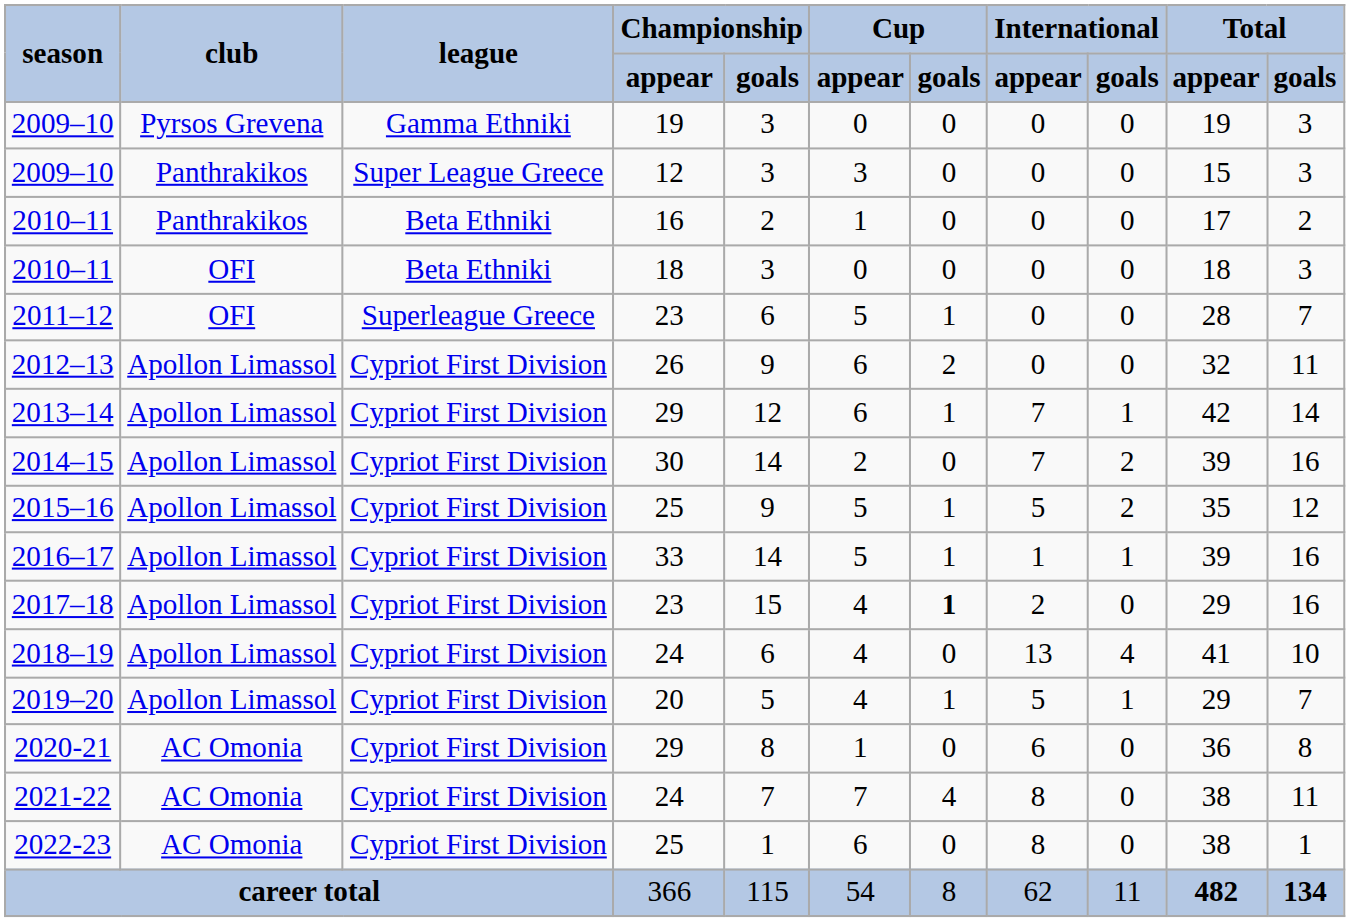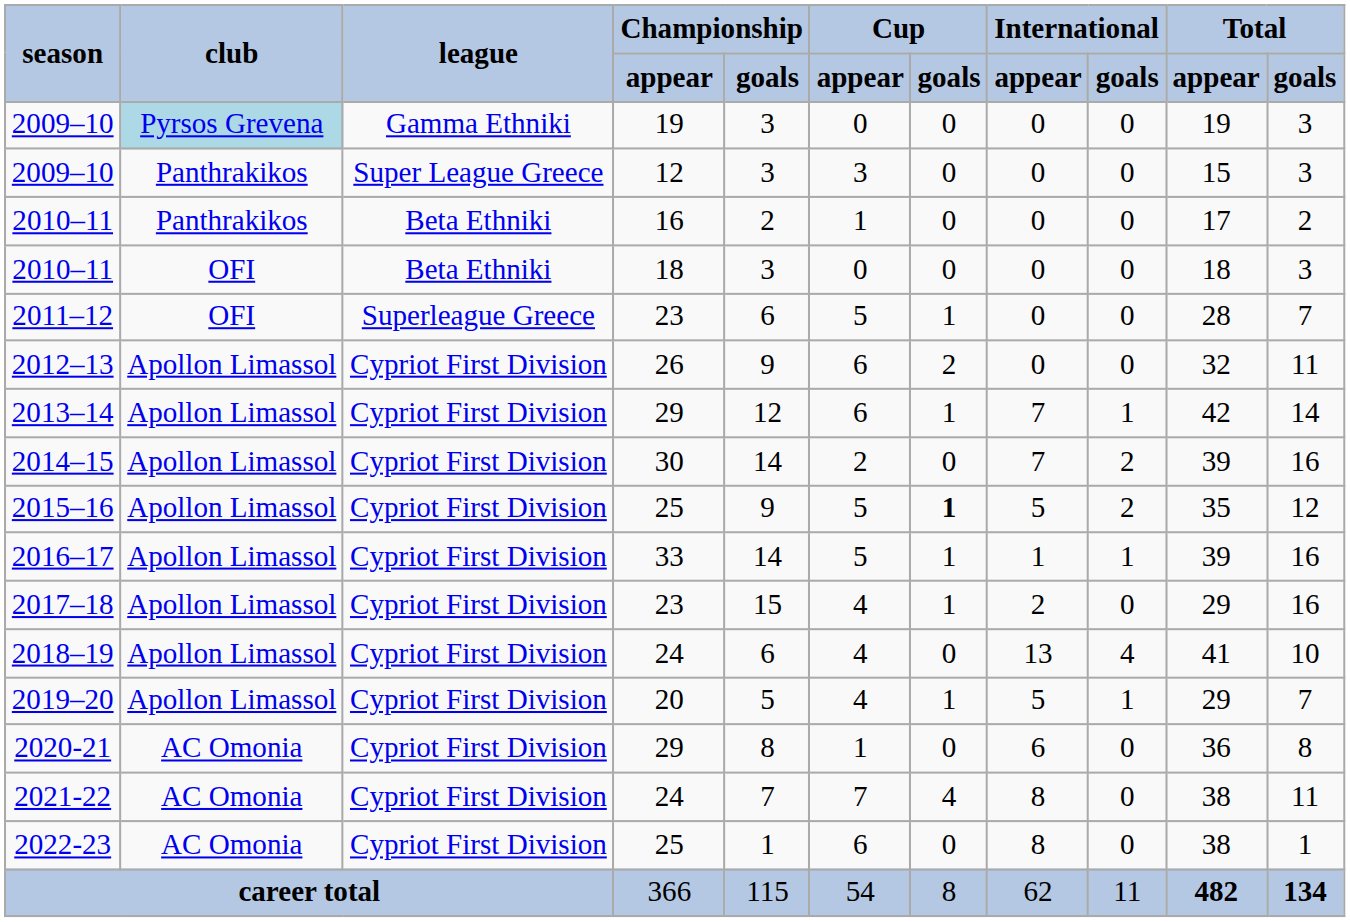(232, 124) no background -> (232, 124) lightblue background
(949, 508) normal -> (949, 508) bold
(949, 604) bold -> (949, 604) normal
